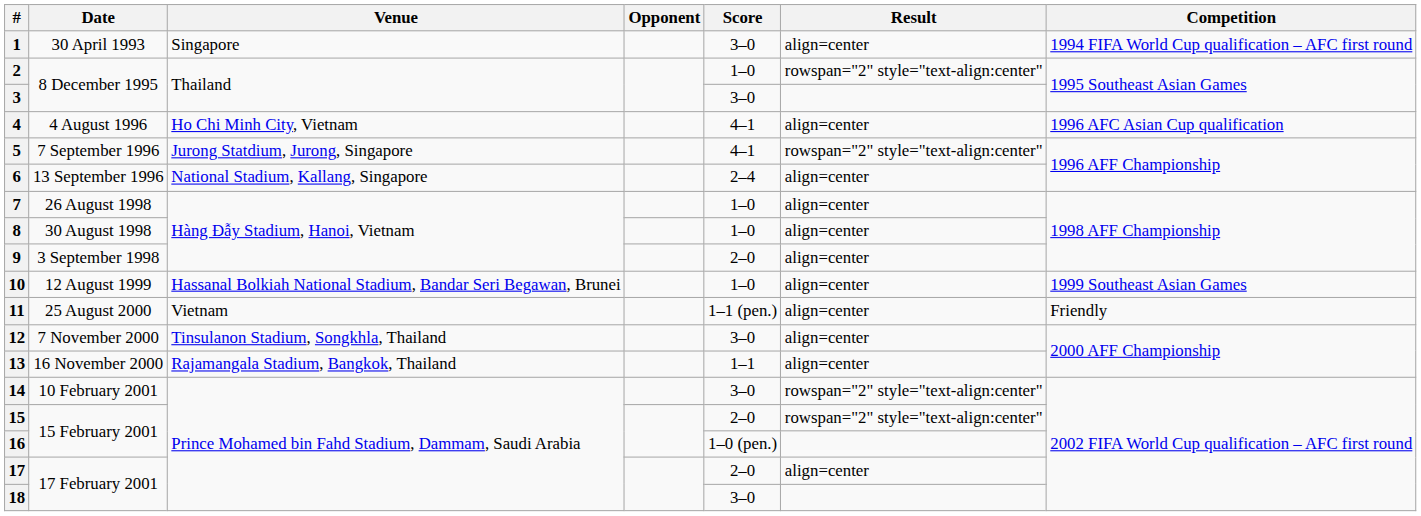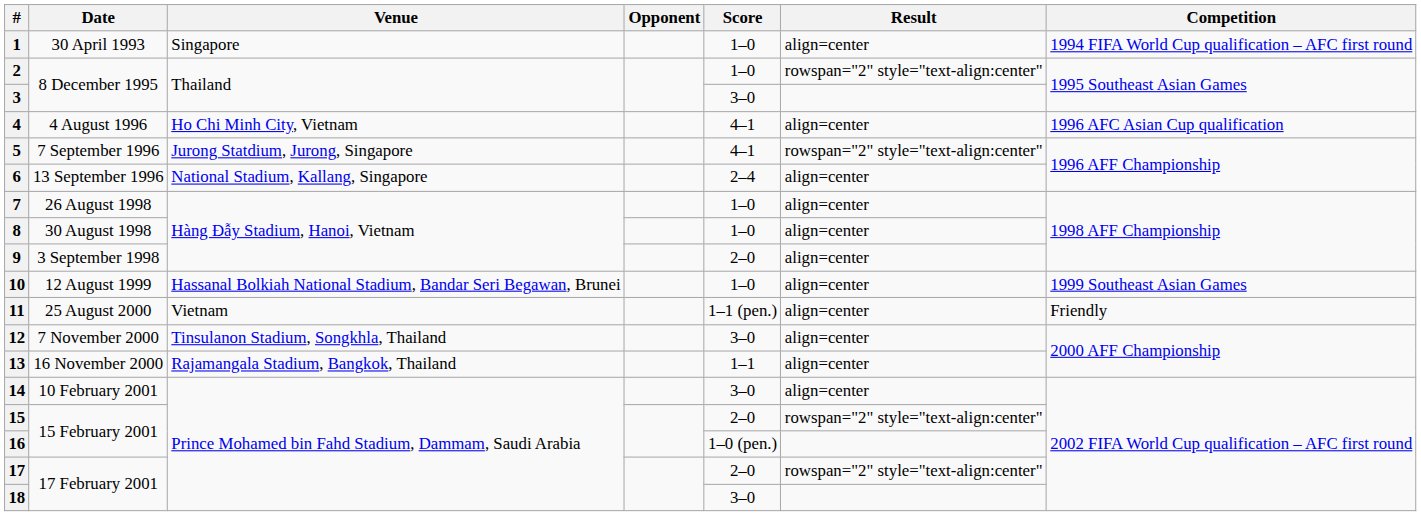(743, 44) 3–0 -> (743, 44) 1–0
(914, 390) rowspan="2" style="text-align:center" -> (827, 390) align=center
(827, 470) align=center -> (914, 470) rowspan="2" style="text-align:center"
